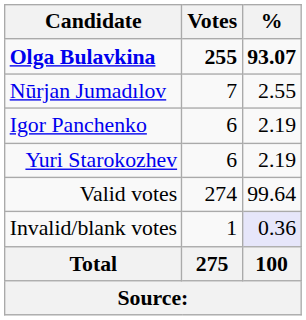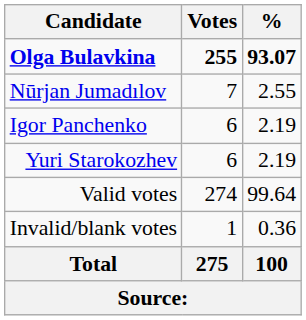(277, 228) lavender background -> (277, 228) no background
